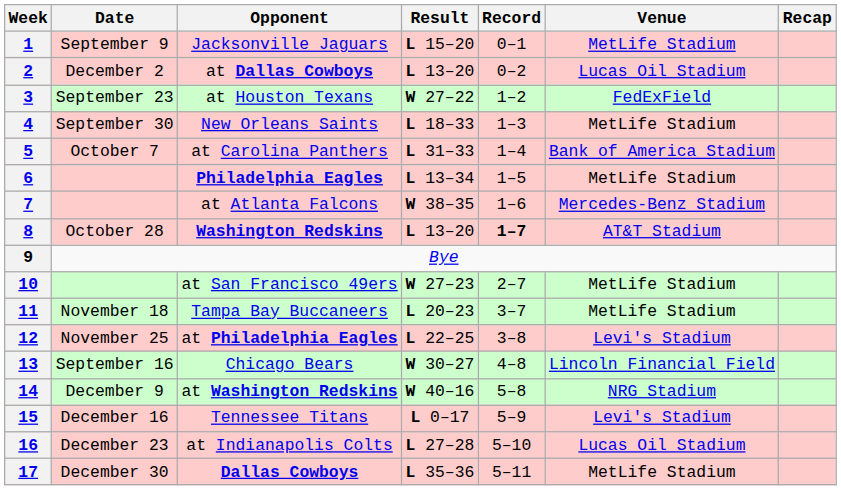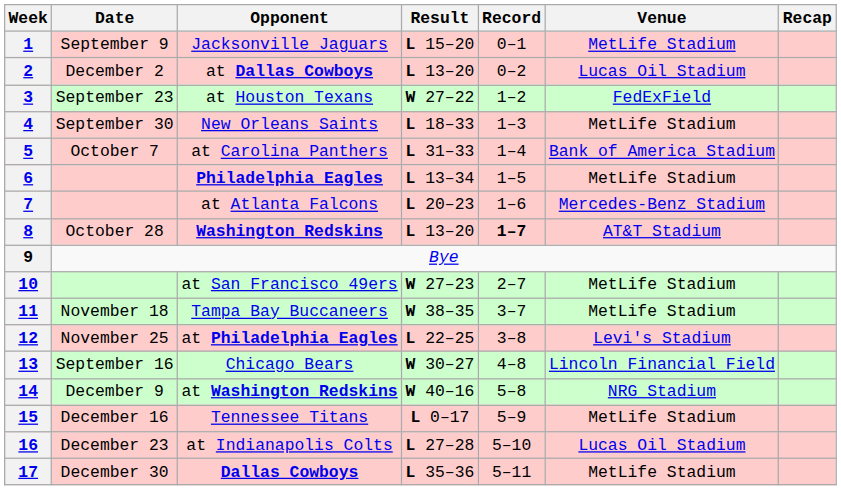(440, 205) W 38–35 -> (440, 205) L 20–23
(440, 312) L 20–23 -> (440, 312) W 38–35
(662, 418) Levi's Stadium -> (662, 418) MetLife Stadium
